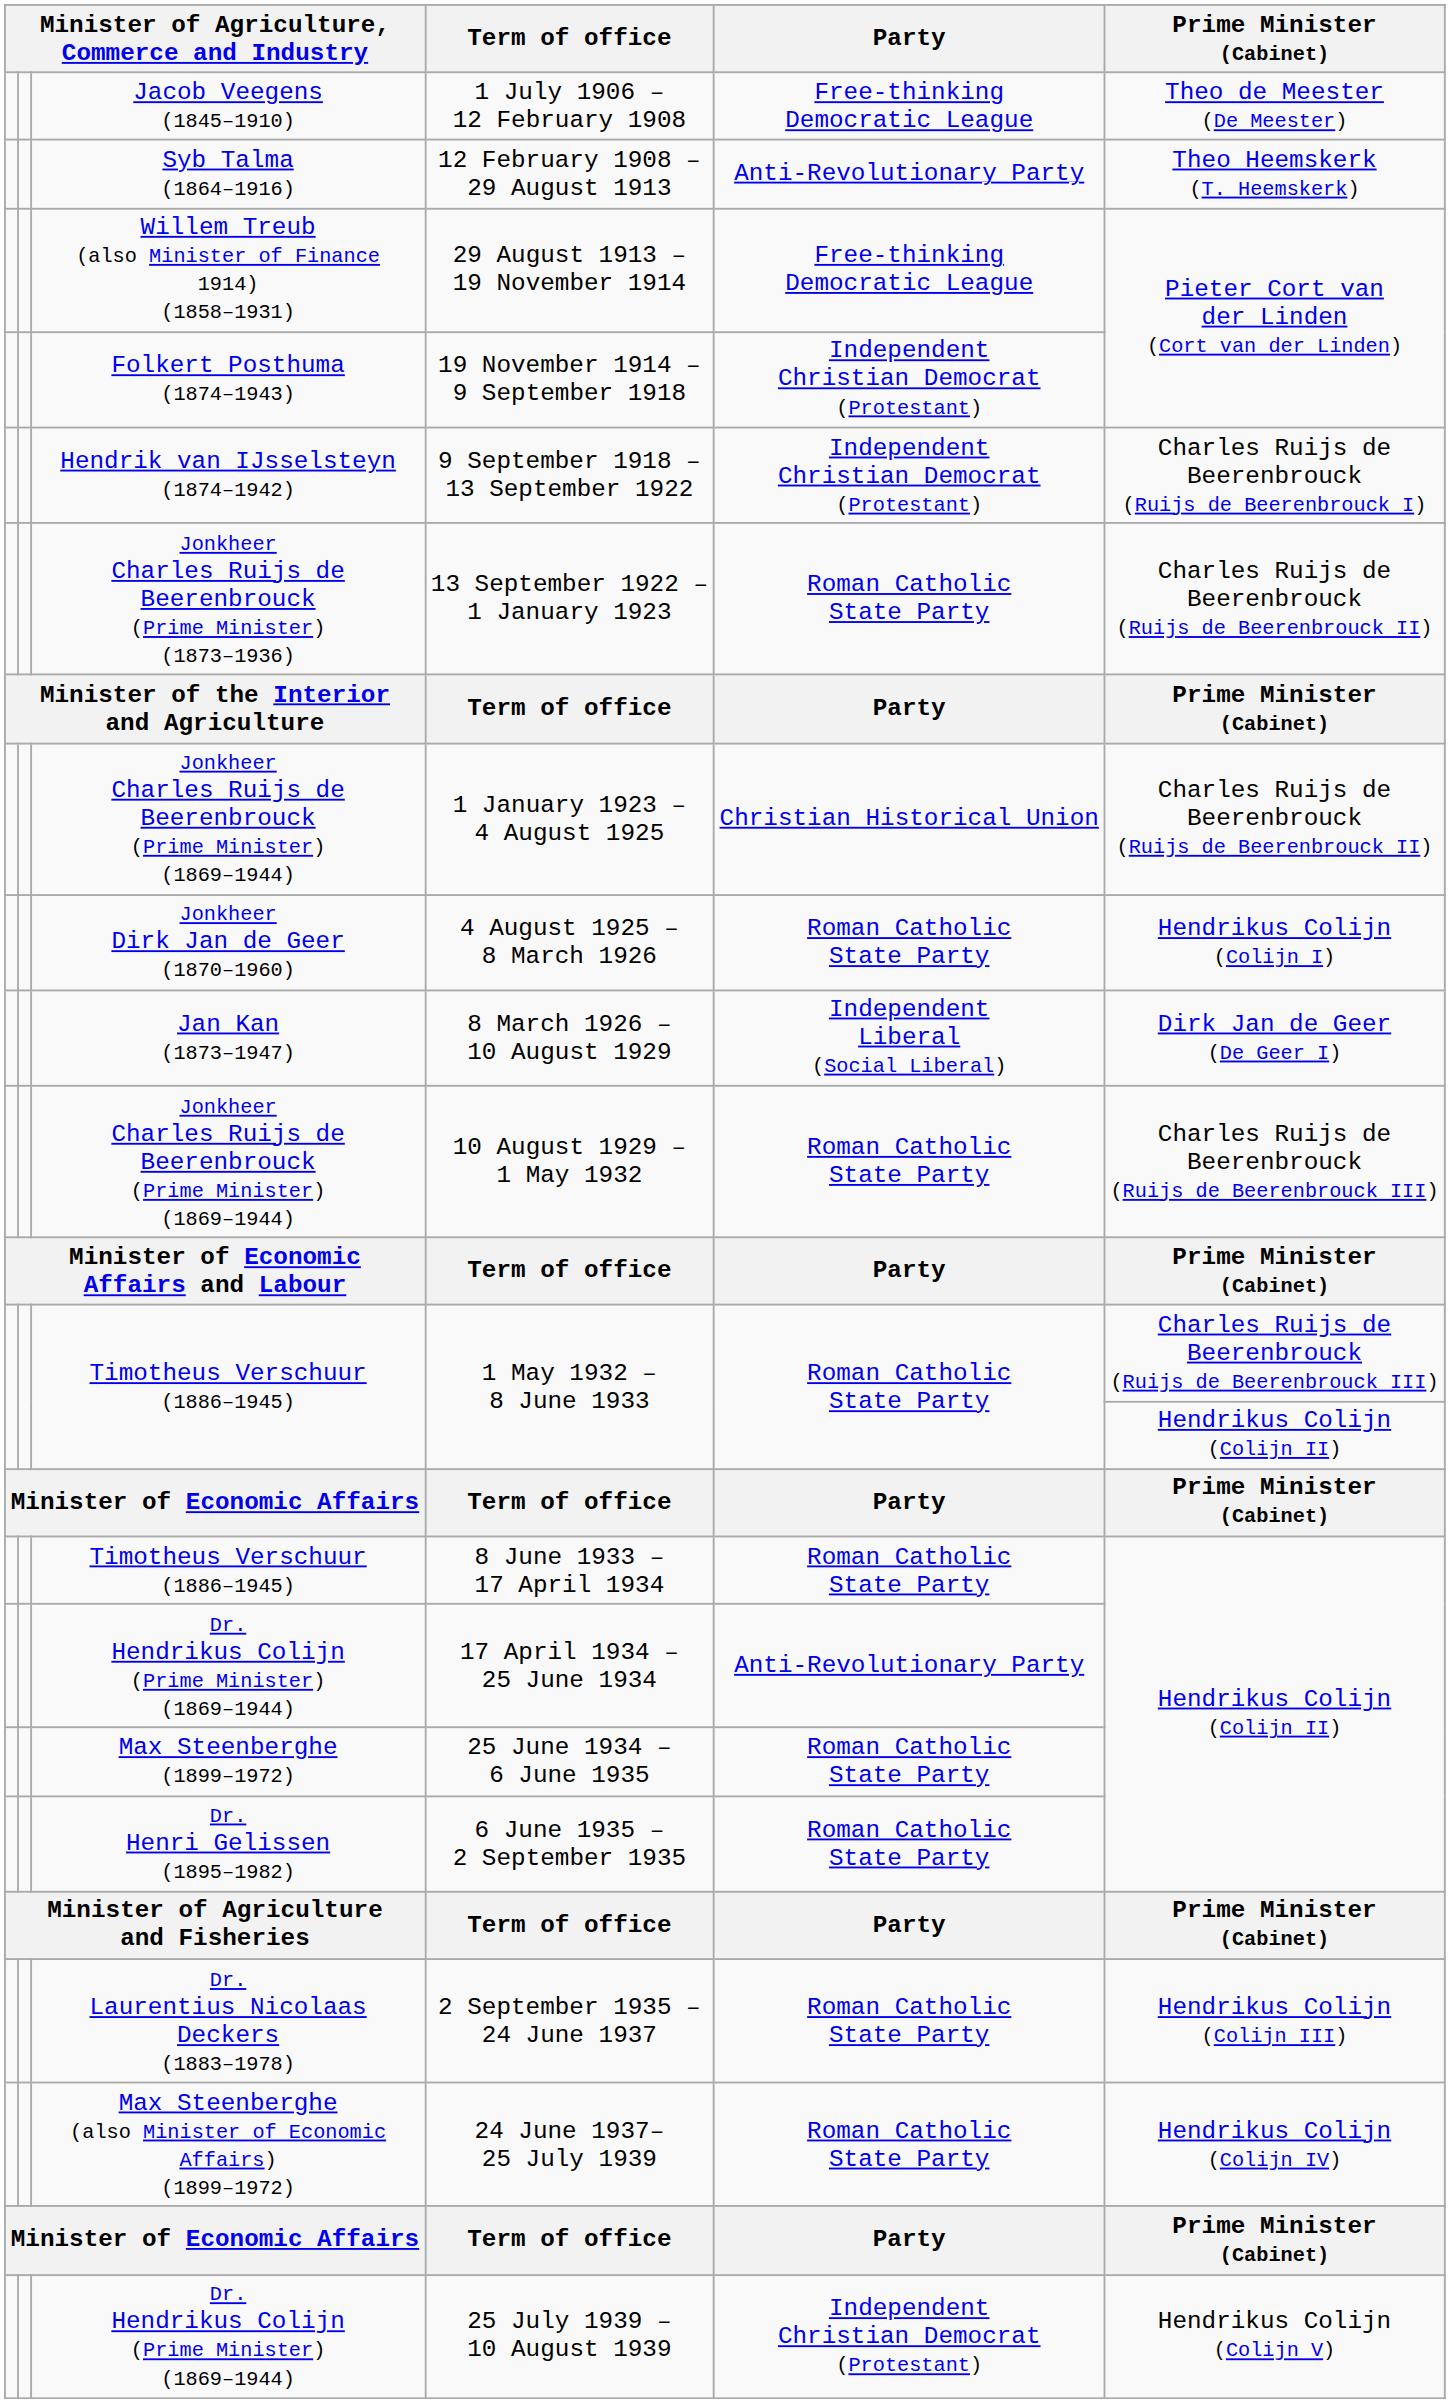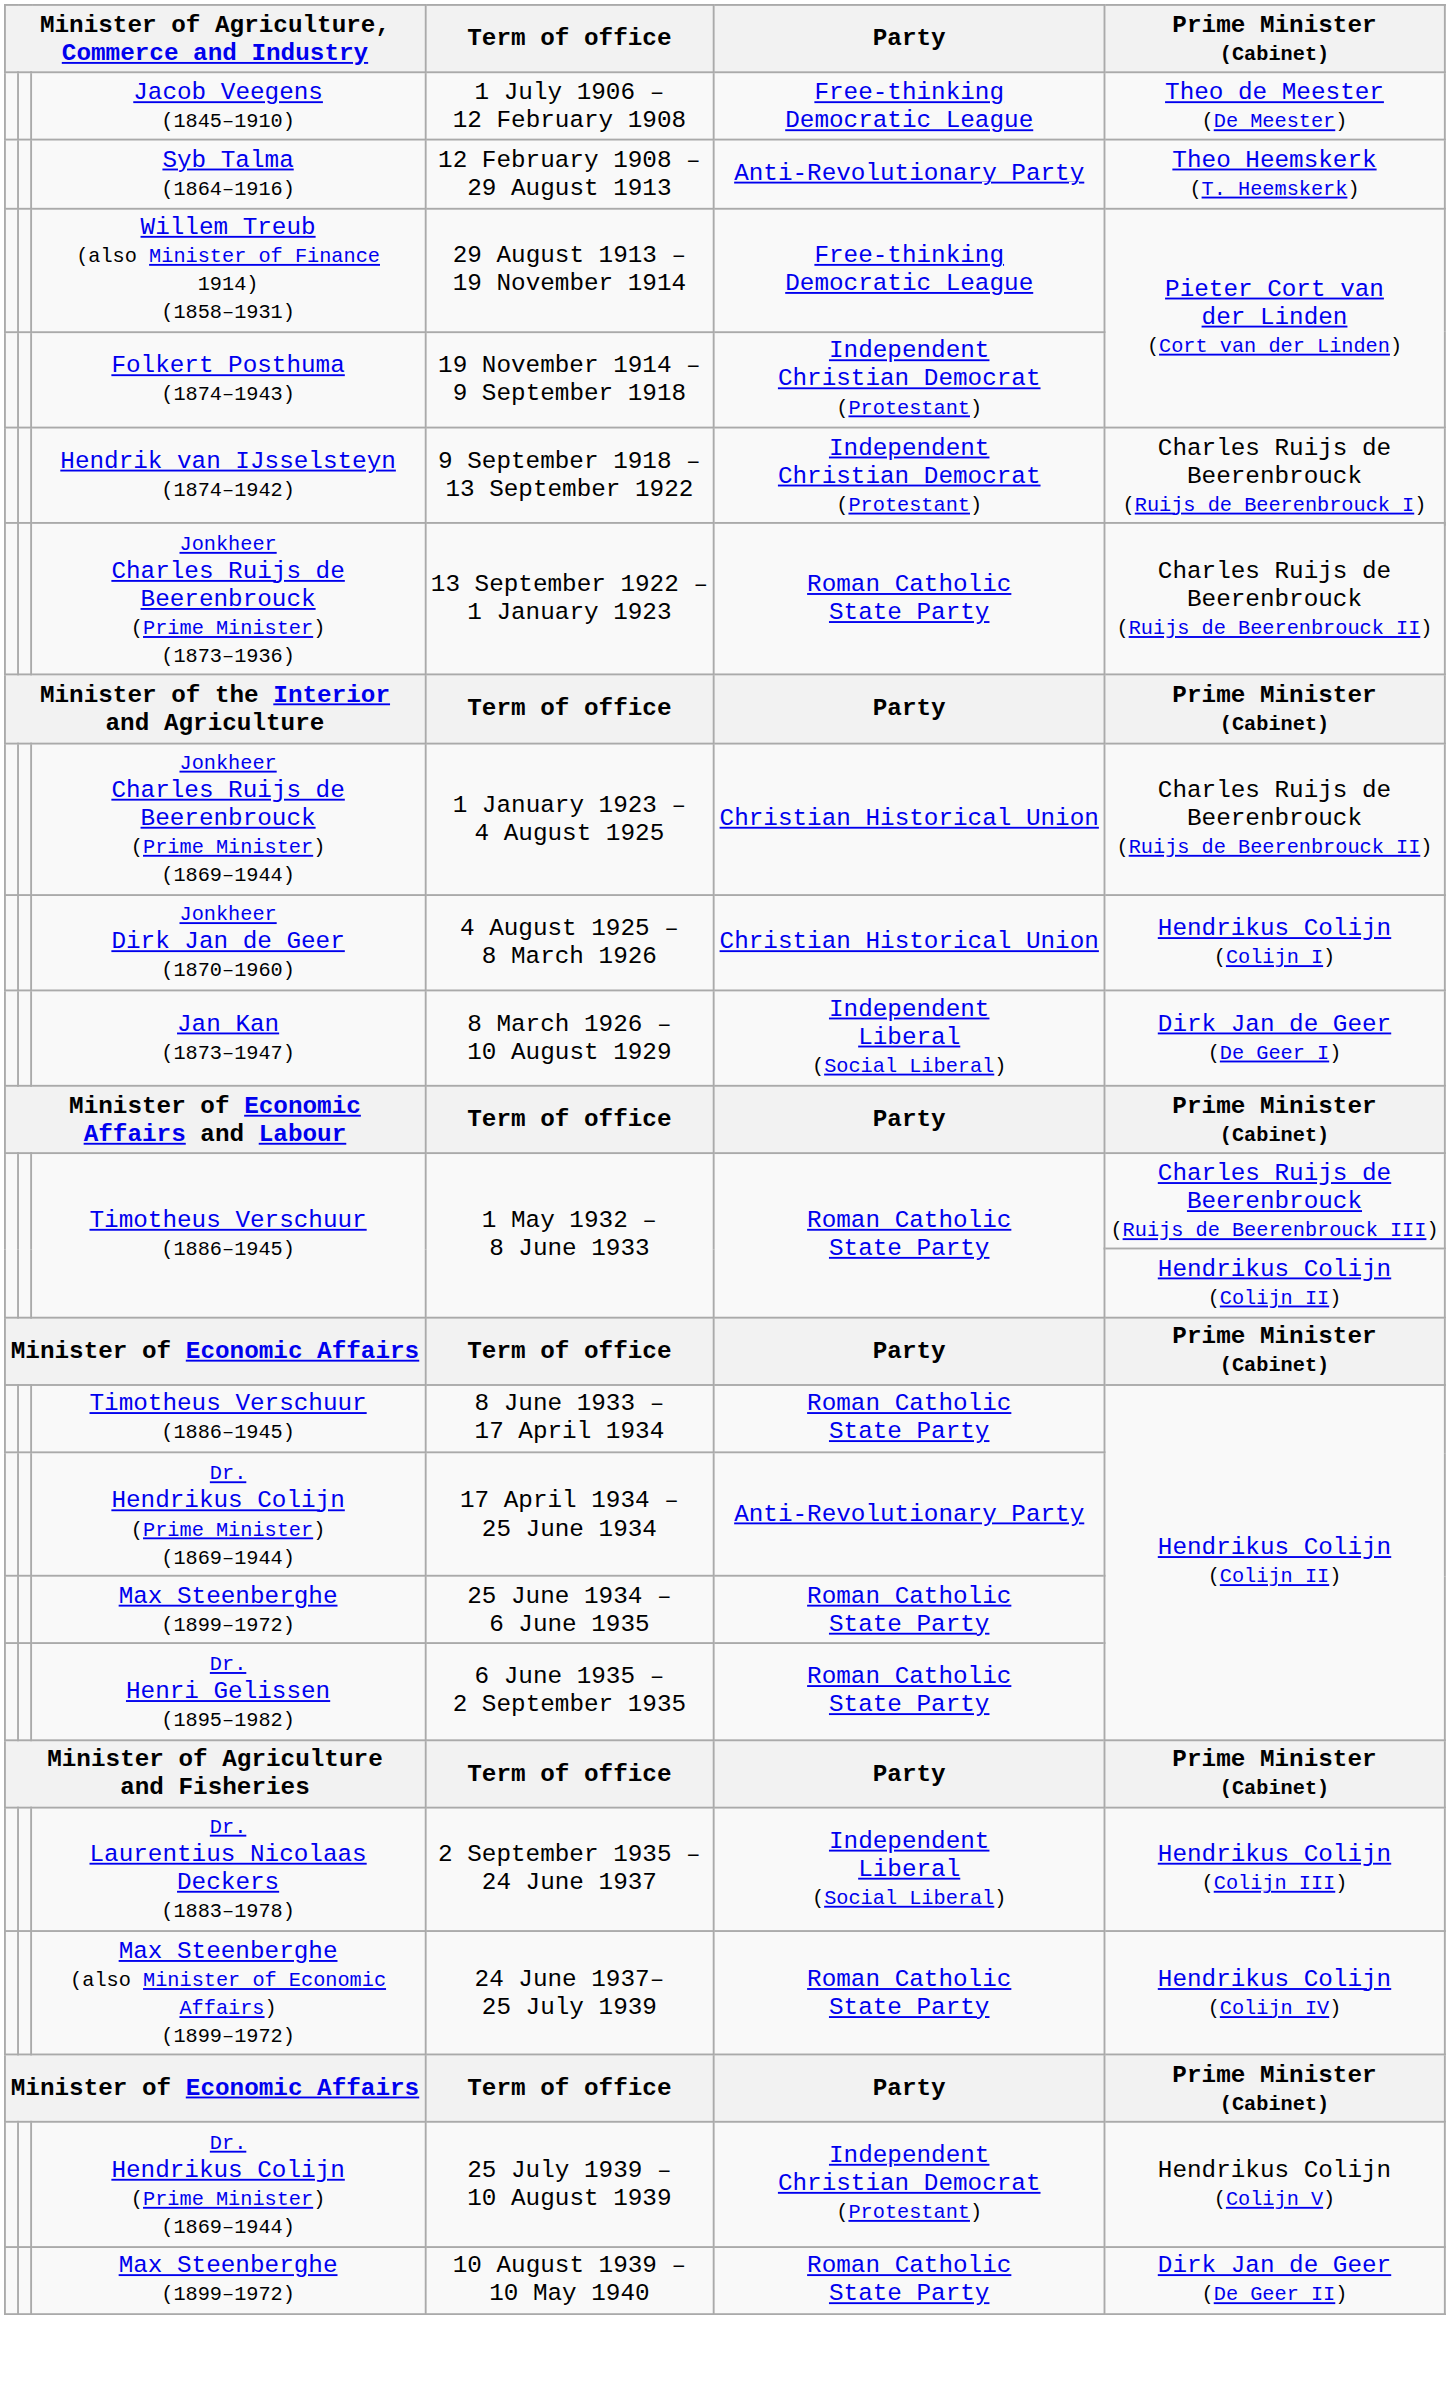(909, 942) Roman Catholic State Party -> (909, 942) Christian Historical Union
- row: (228, 1163)
(909, 2021) Roman Catholic State Party -> (909, 1868) Independent Liberal (Social Liberal)
+ row: (228, 2279)
